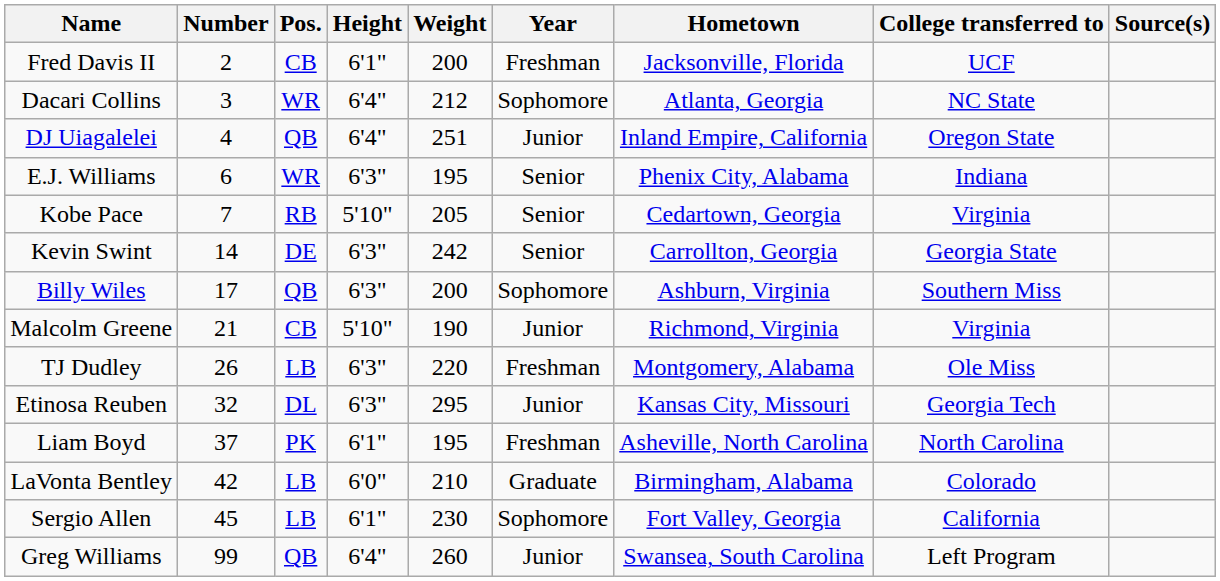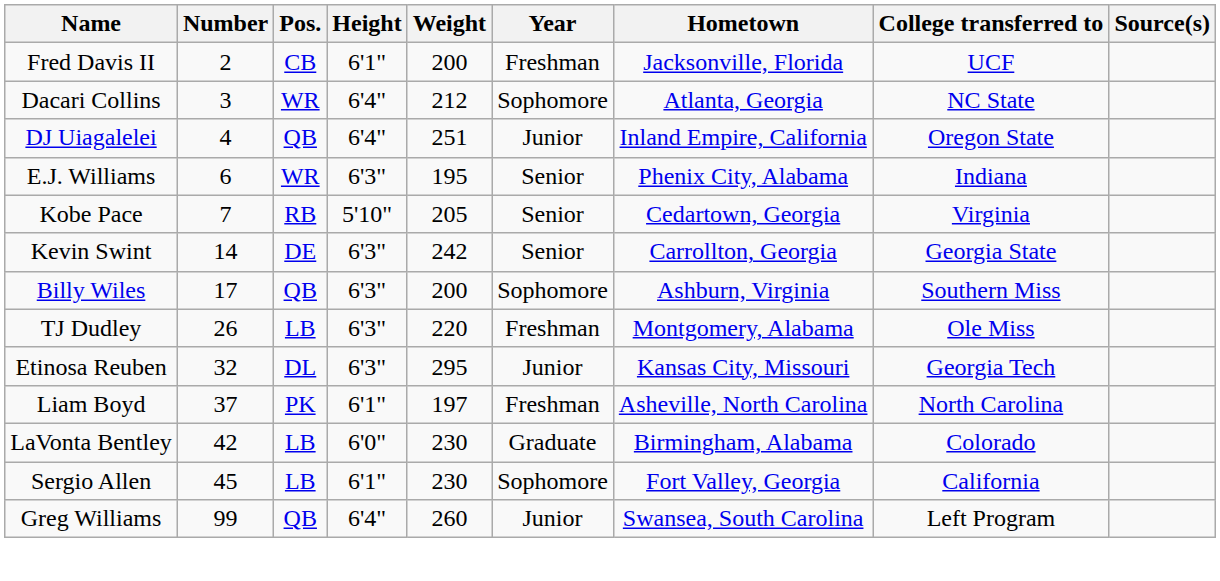- row: (91, 328)
(450, 442) 195 -> (449, 404) 197
(450, 480) 210 -> (449, 442) 230
